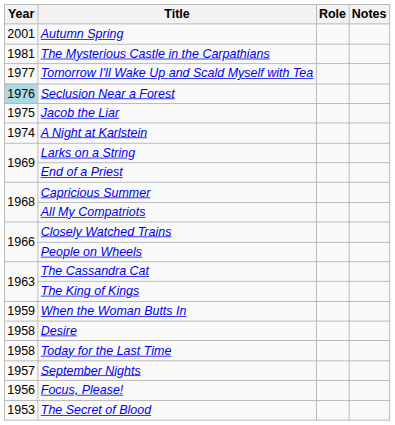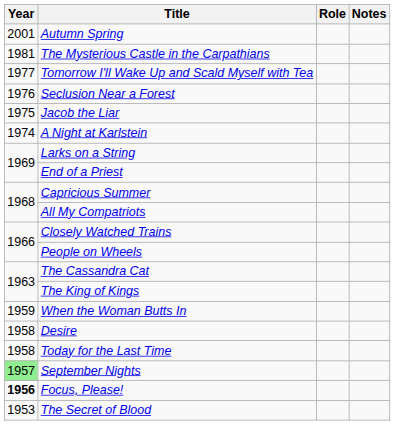(21, 93) lightblue background -> (21, 93) no background
(21, 370) no background -> (21, 370) lightgreen background
(21, 390) normal -> (21, 390) bold
